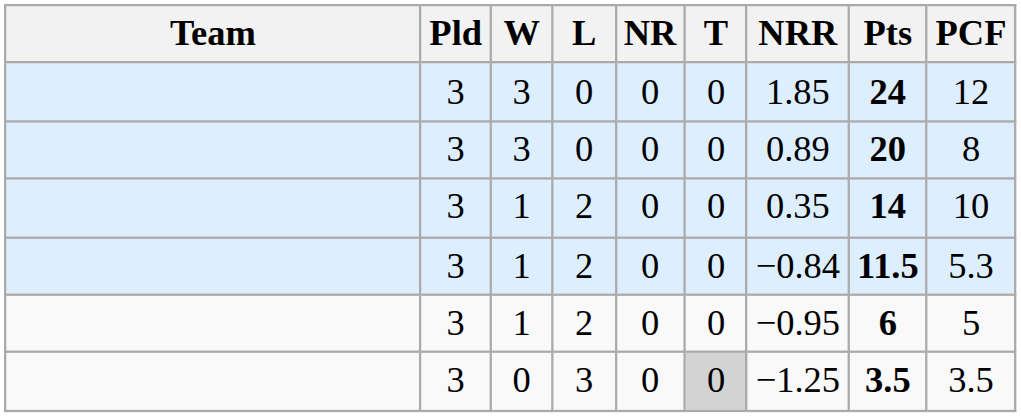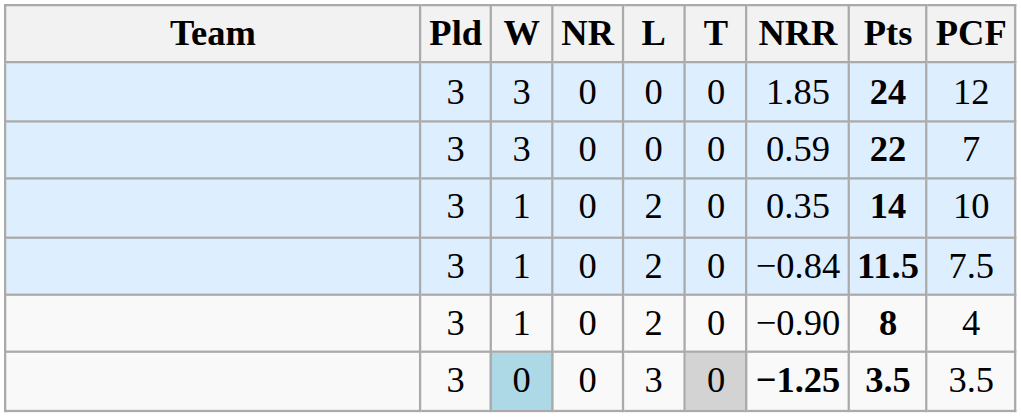columns swapped: (584, 33) <-> (650, 33)
(798, 149) 0.89 -> (798, 149) 0.59
(888, 149) 20 -> (888, 149) 22
(971, 149) 8 -> (971, 149) 7
(971, 264) 5.3 -> (971, 264) 7.5
(798, 322) −0.95 -> (798, 322) −0.90
(888, 322) 6 -> (888, 322) 8
(971, 322) 5 -> (971, 322) 4
(522, 380) no background -> (522, 380) lightblue background
(798, 380) normal -> (798, 380) bold
